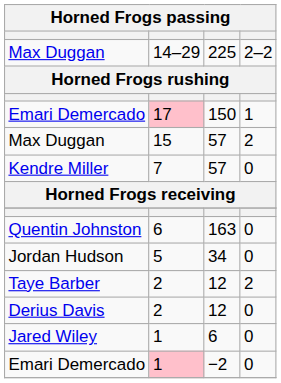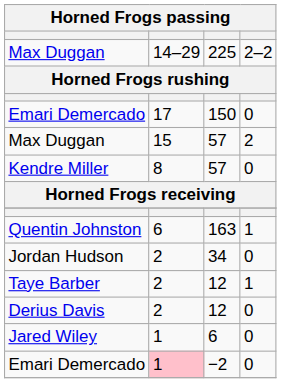(162, 114) pink background -> (162, 114) no background
(249, 114) 1 -> (249, 114) 0
(158, 168) 7 -> (158, 168) 8
(249, 229) 0 -> (249, 229) 1
(158, 256) 5 -> (158, 256) 2
(249, 283) 2 -> (249, 283) 1
